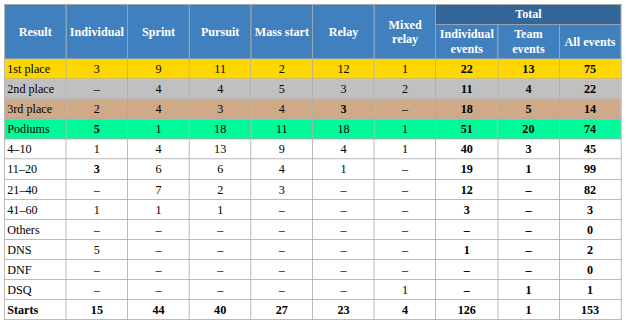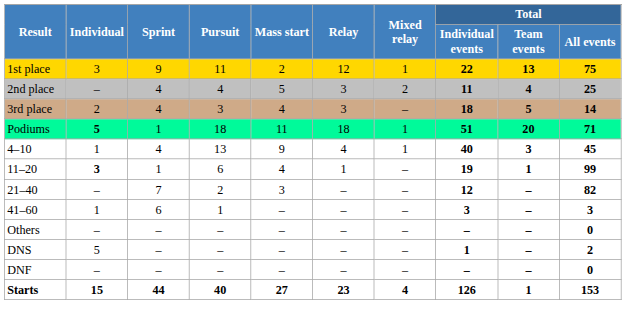(590, 89) 22 -> (590, 89) 25
(343, 109) bold -> (343, 109) normal
(590, 129) 74 -> (590, 129) 71
(159, 169) 6 -> (159, 169) 1
(159, 209) 1 -> (159, 209) 6
- row: (19, 289)
